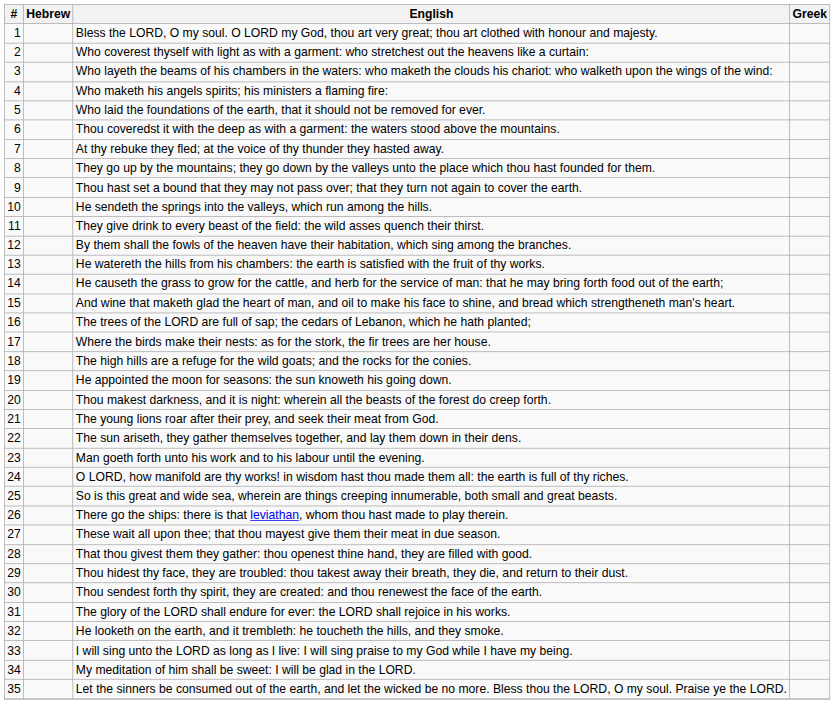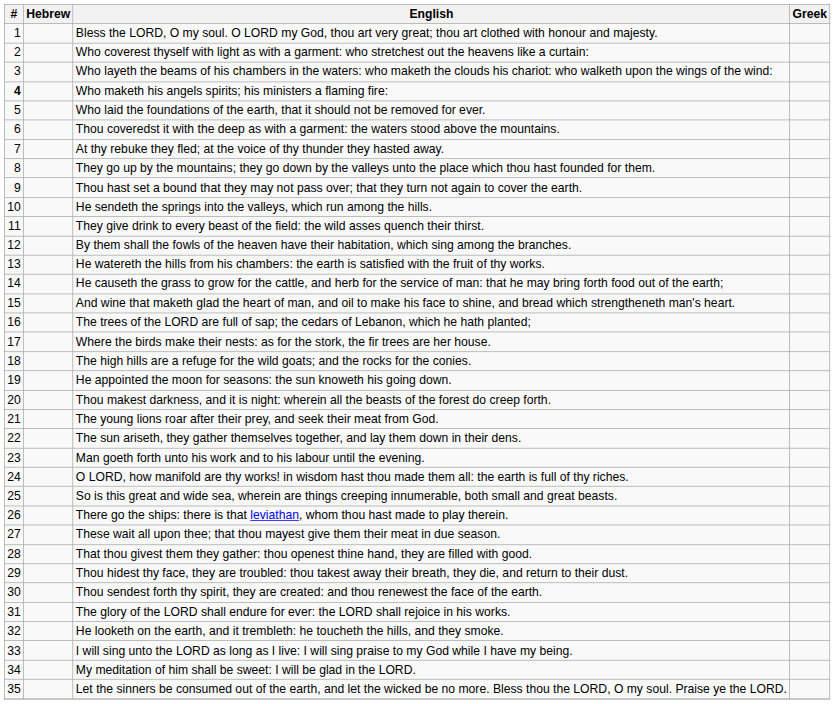(17, 91) normal -> (17, 91) bold
